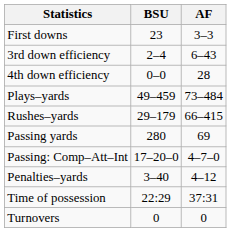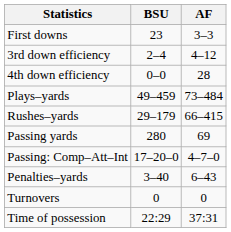(204, 55) 6–43 -> (204, 55) 4–12
(204, 177) 4–12 -> (204, 177) 6–43
rows swapped: (33, 217) <-> (57, 197)
